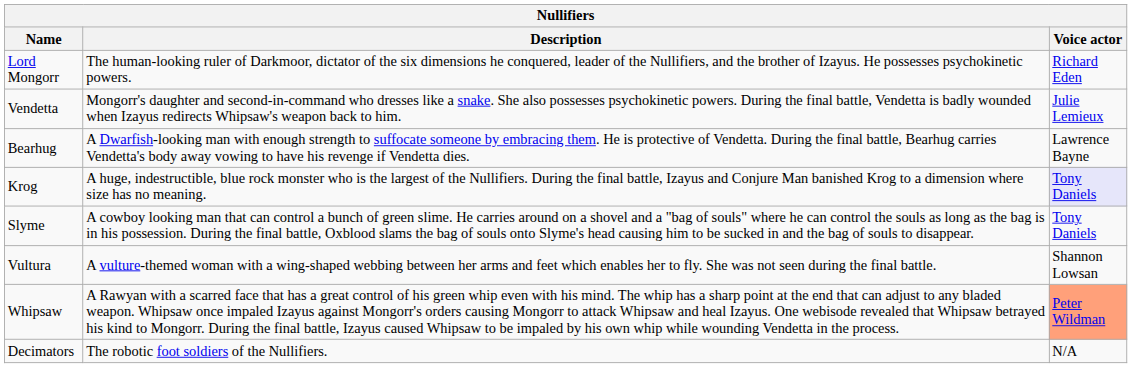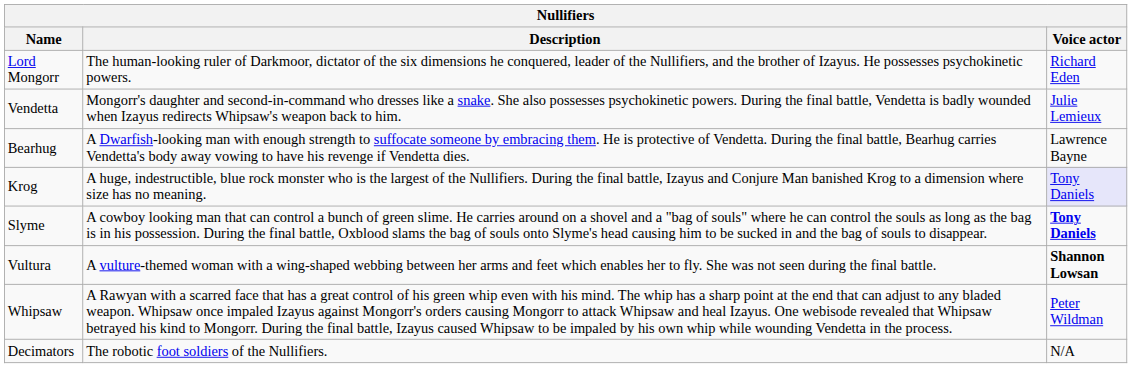(1074, 225) normal -> (1073, 225) bold
(1077, 264) normal -> (1077, 264) bold
(1079, 312) lightsalmon background -> (1077, 312) no background
